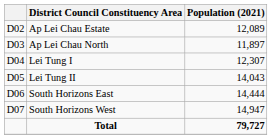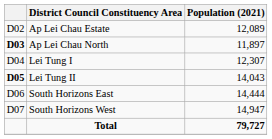(16, 45) normal -> (15, 45) bold
(16, 77) normal -> (15, 77) bold
